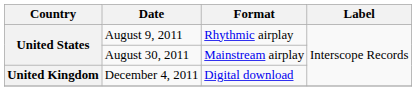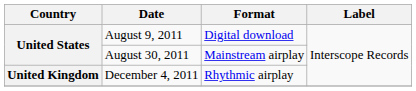(249, 34) Rhythmic airplay -> (249, 34) Digital download
(249, 75) Digital download -> (249, 75) Rhythmic airplay
